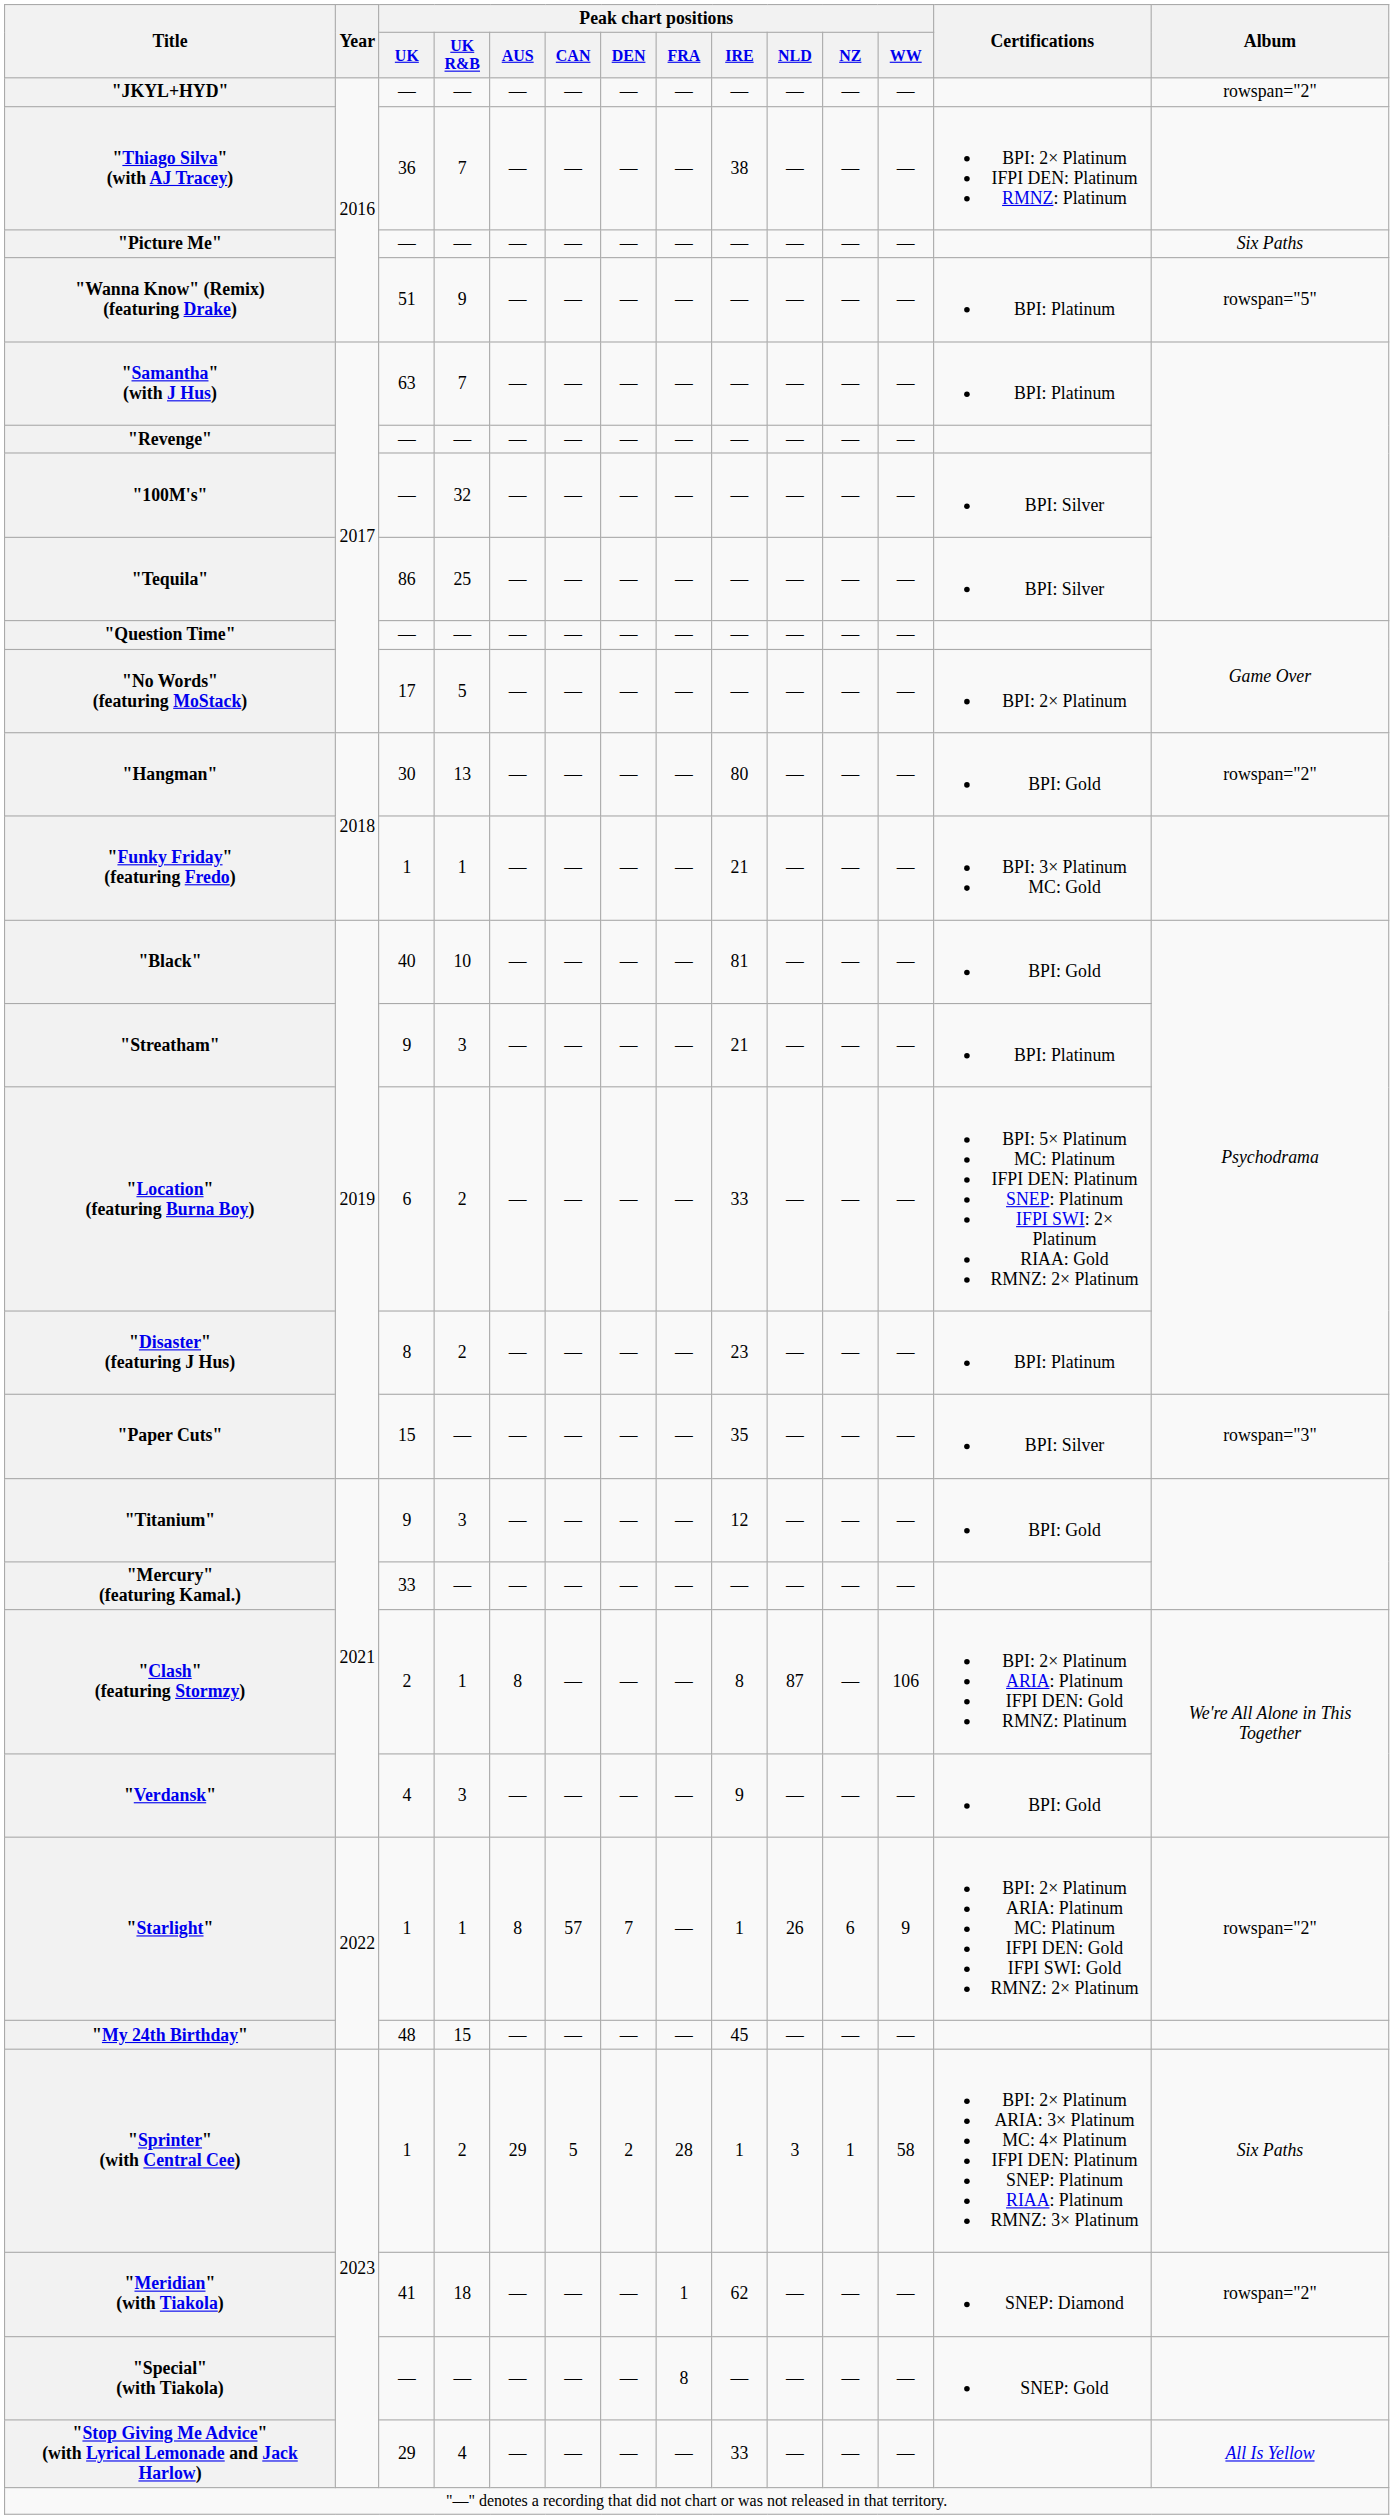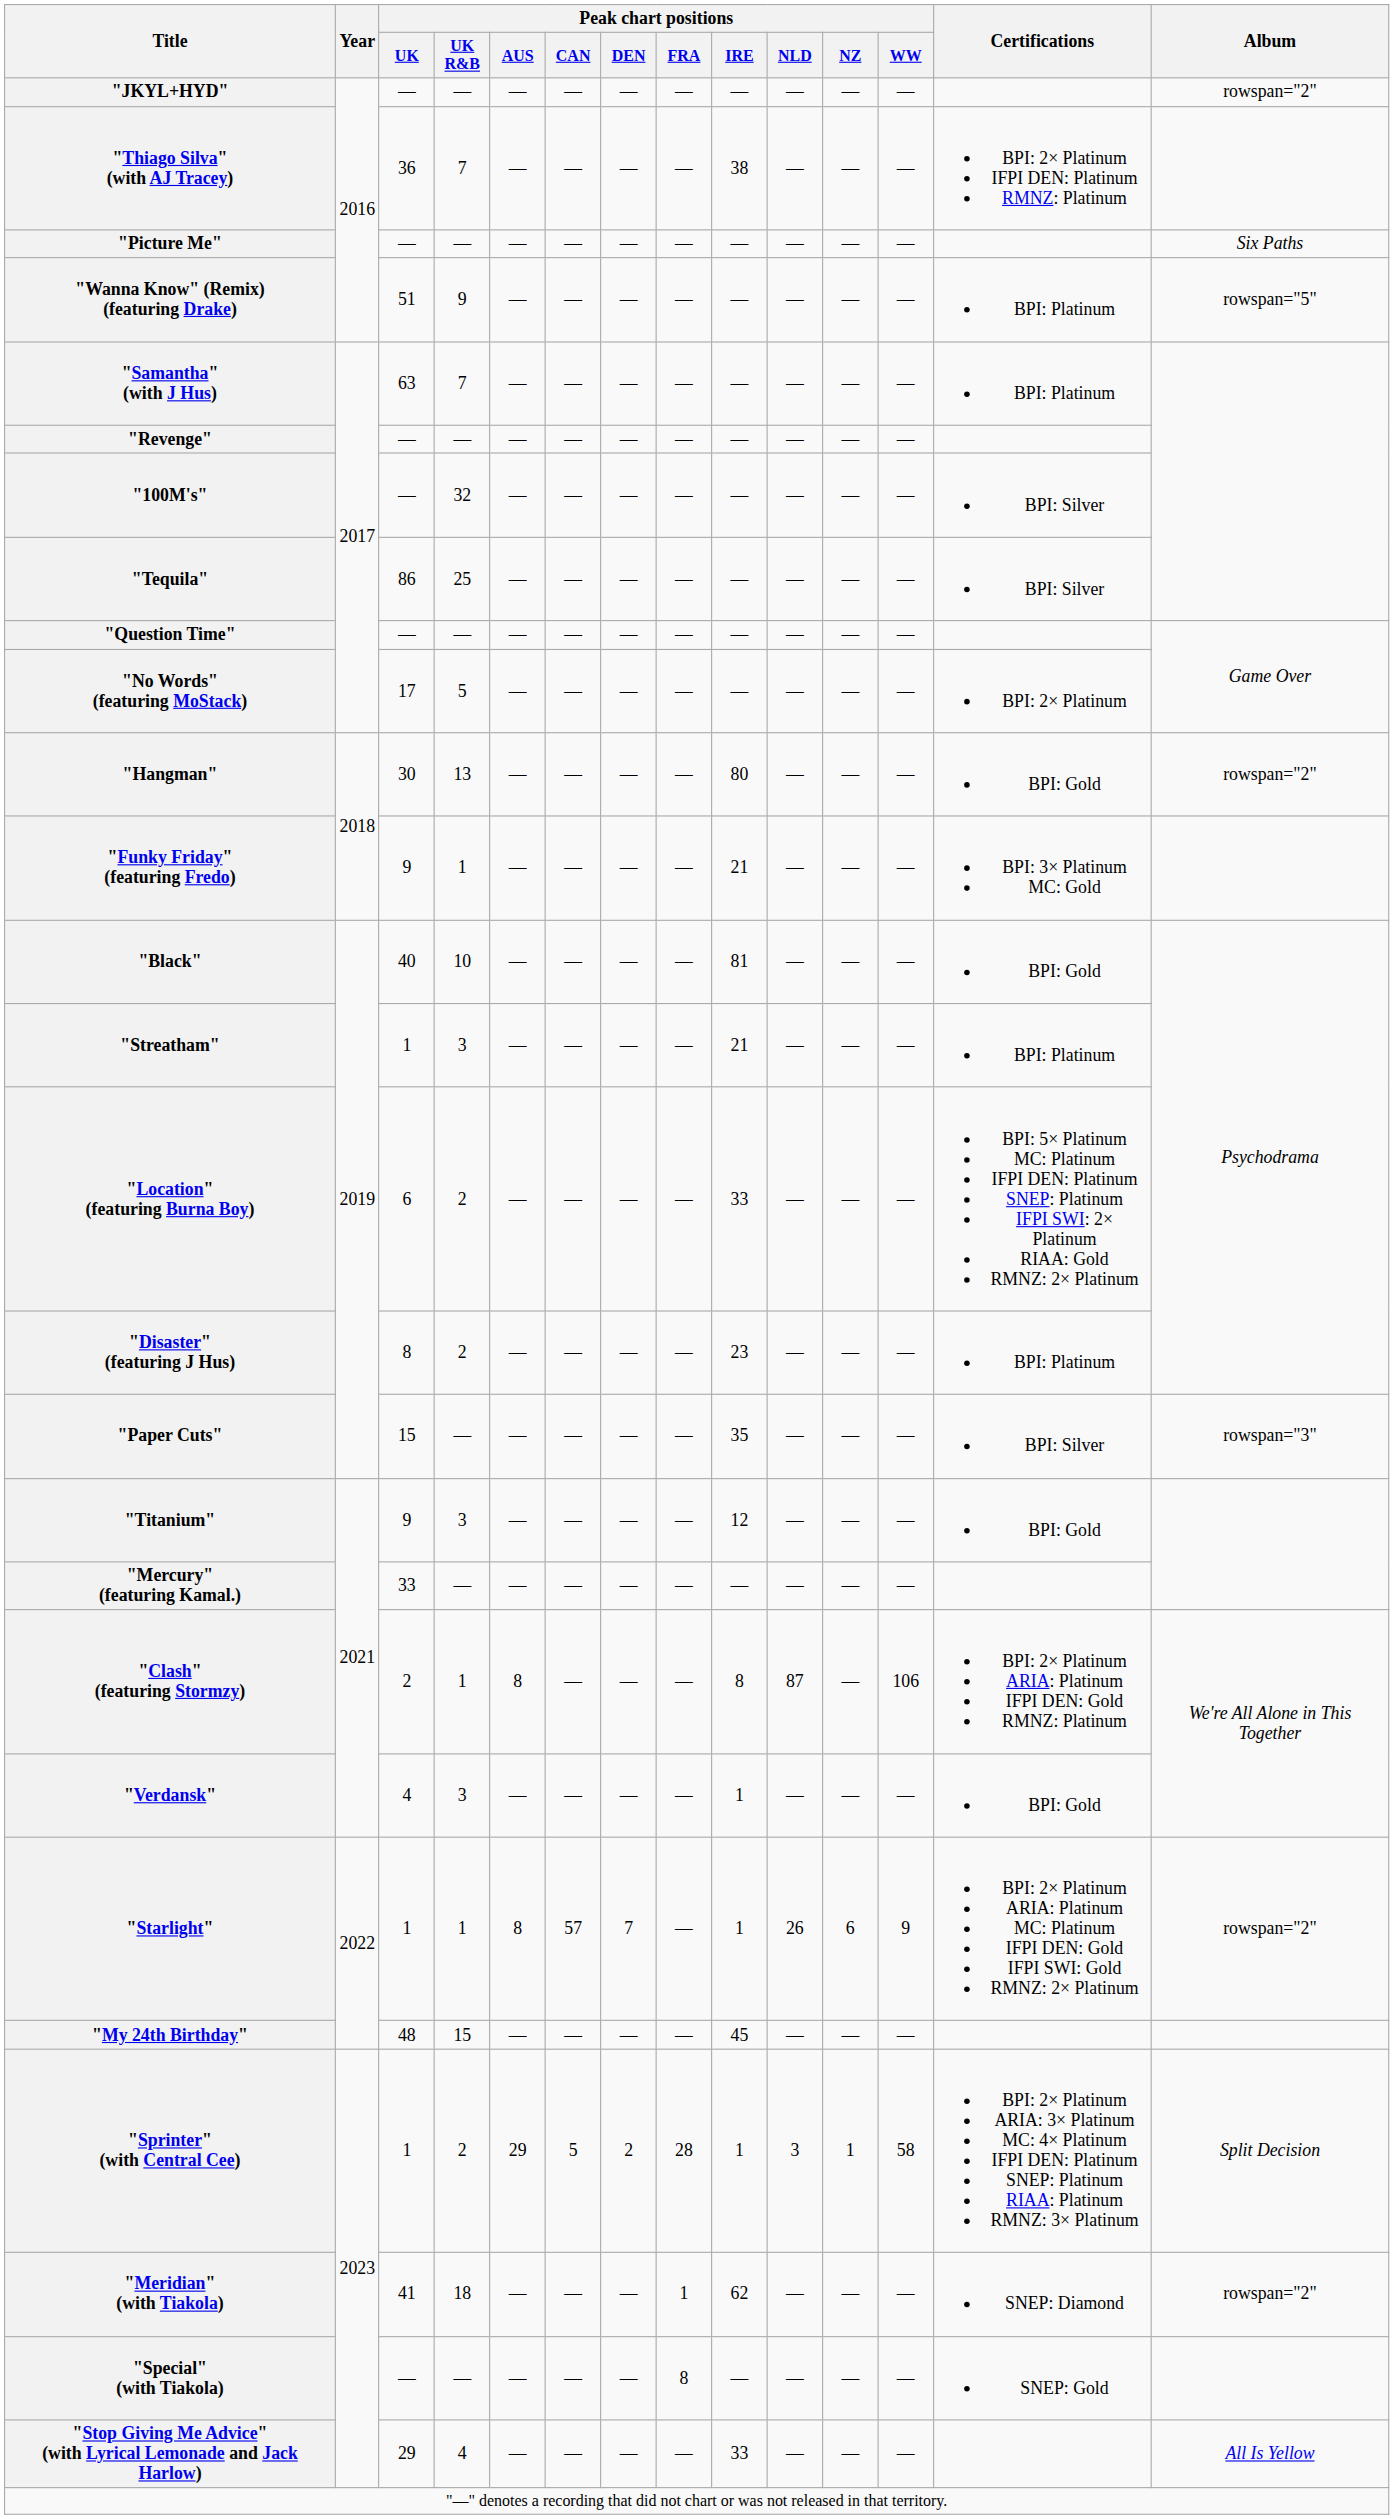(407, 868) 1 -> (407, 868) 9
(407, 1045) 9 -> (407, 1045) 1
(739, 1795) 9 -> (739, 1795) 1
(1270, 2150) Six Paths -> (1270, 2150) Split Decision
